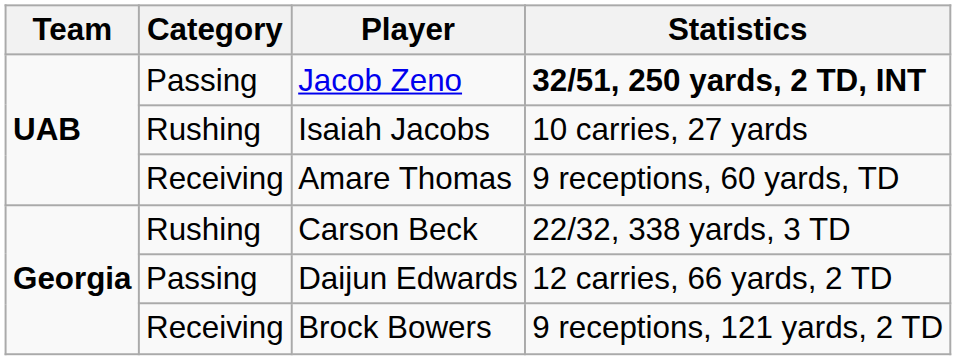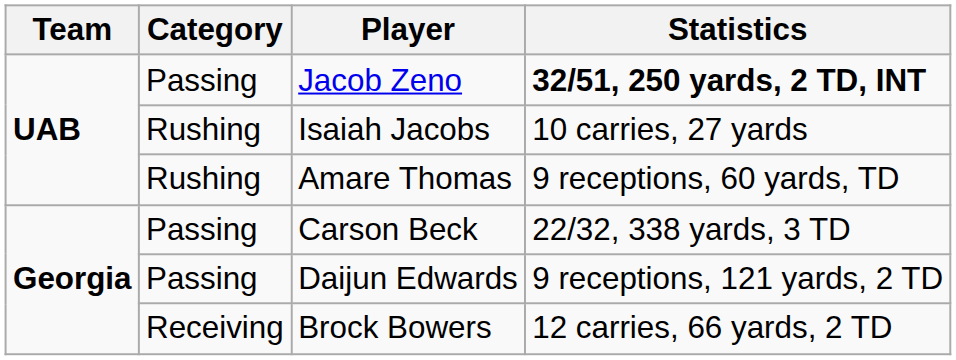(215, 178) Receiving -> (204, 178) Rushing
(204, 228) Rushing -> (202, 228) Passing
(712, 278) 12 carries, 66 yards, 2 TD -> (738, 278) 9 receptions, 121 yards, 2 TD
(738, 328) 9 receptions, 121 yards, 2 TD -> (712, 328) 12 carries, 66 yards, 2 TD
